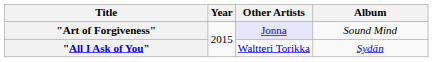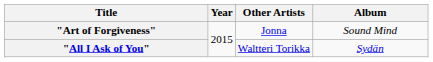(274, 30) lavender background -> (274, 30) no background
